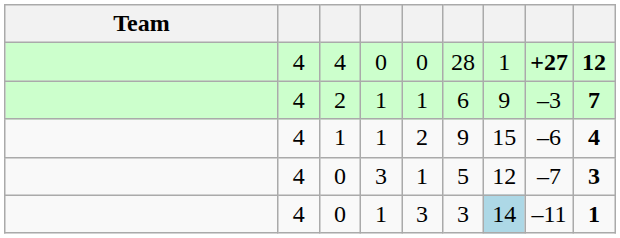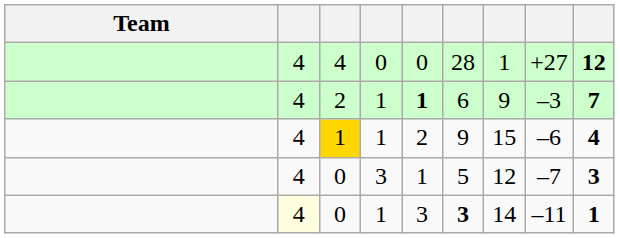(549, 61) bold -> (549, 61) normal
(422, 99) normal -> (422, 99) bold
(340, 137) no background -> (340, 137) gold background
(299, 213) no background -> (299, 213) lightyellow background
(463, 213) normal -> (463, 213) bold
(504, 213) lightblue background -> (504, 213) no background
